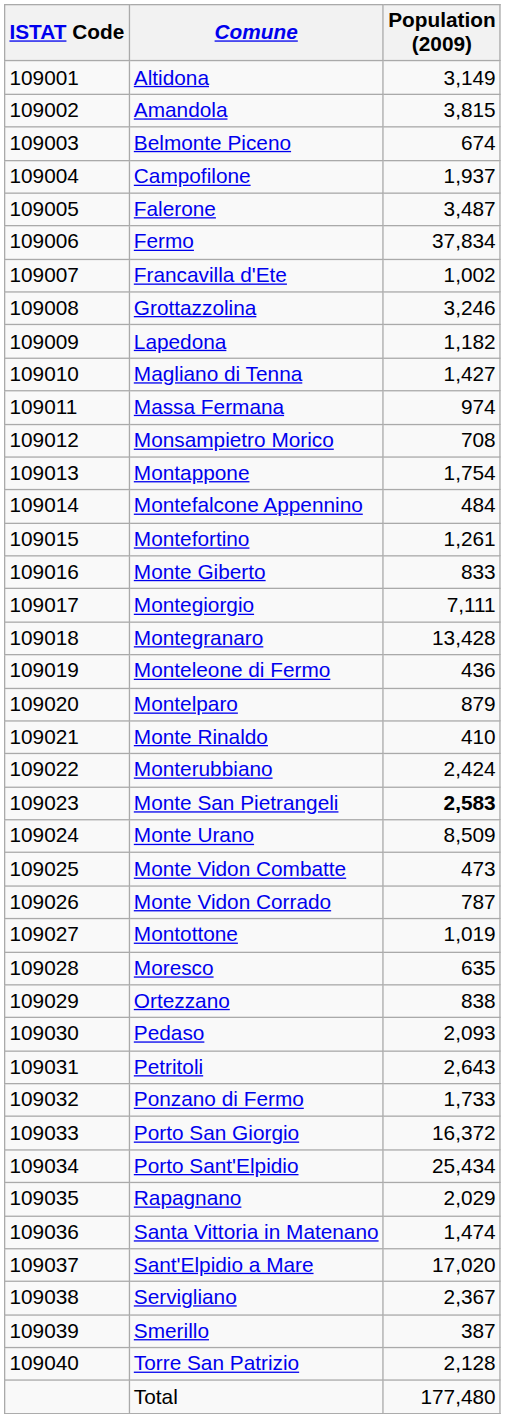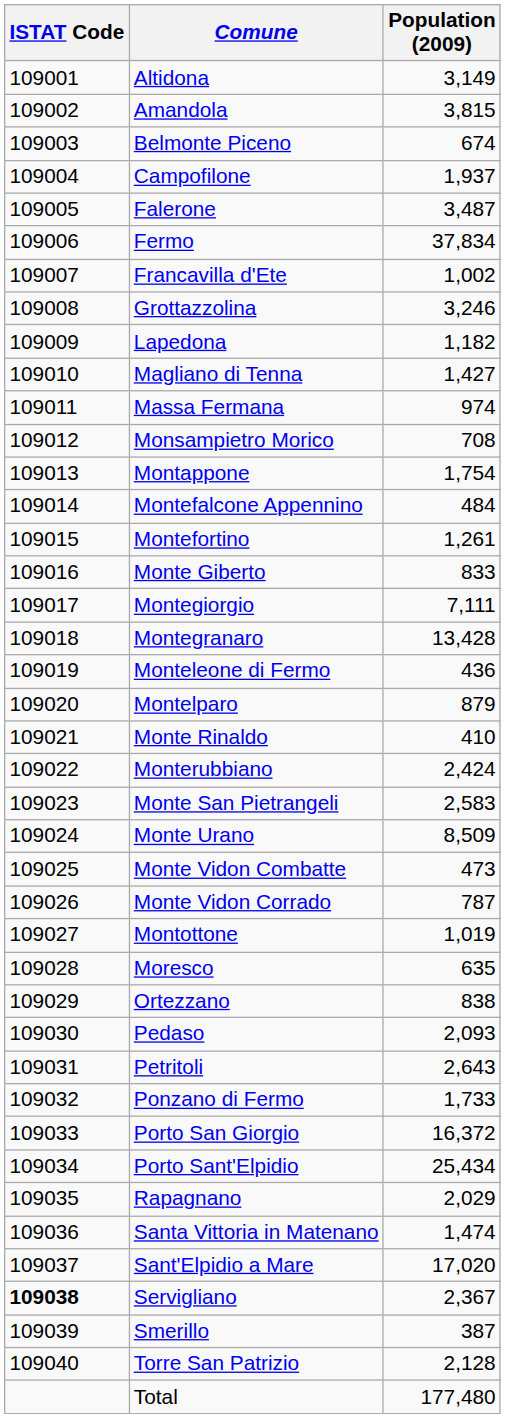(470, 803) bold -> (470, 803) normal
(44, 1297) normal -> (44, 1297) bold
